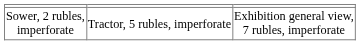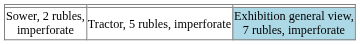(294, 23) no background -> (294, 23) lightblue background
